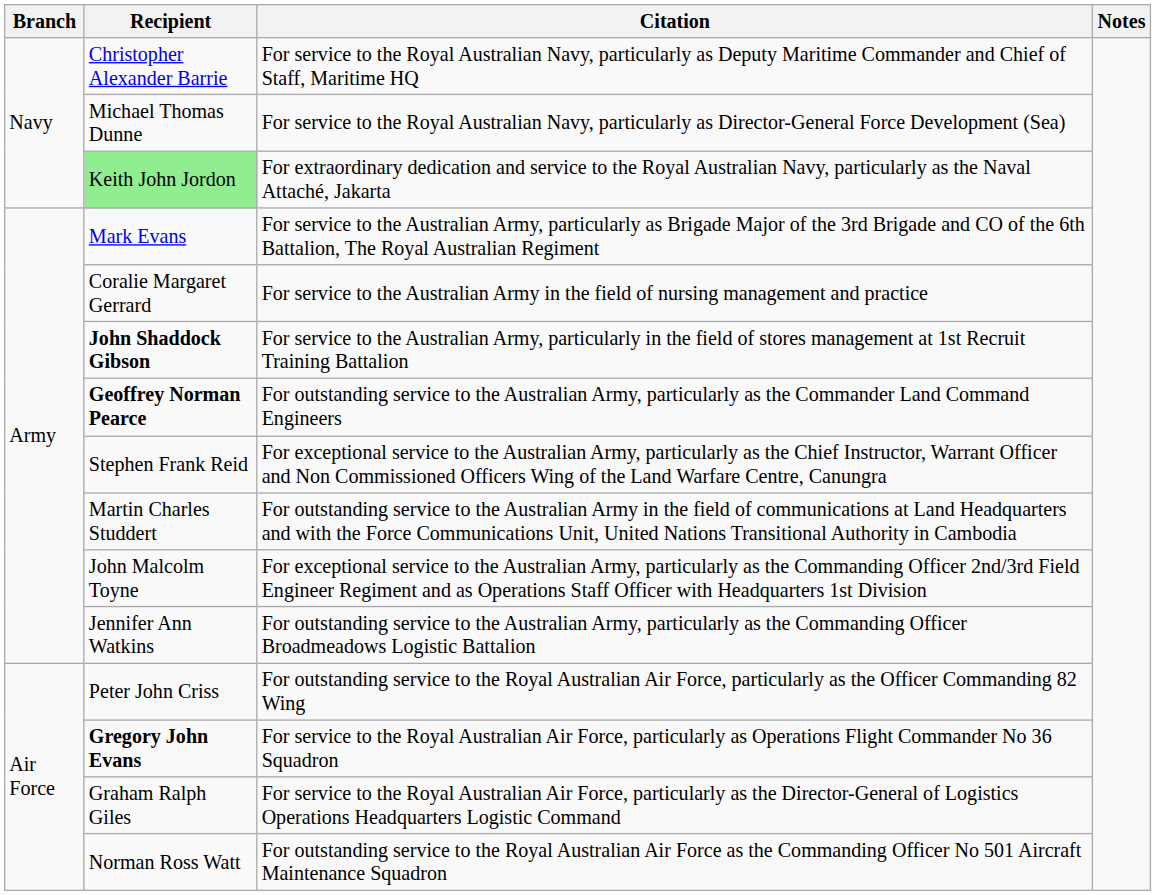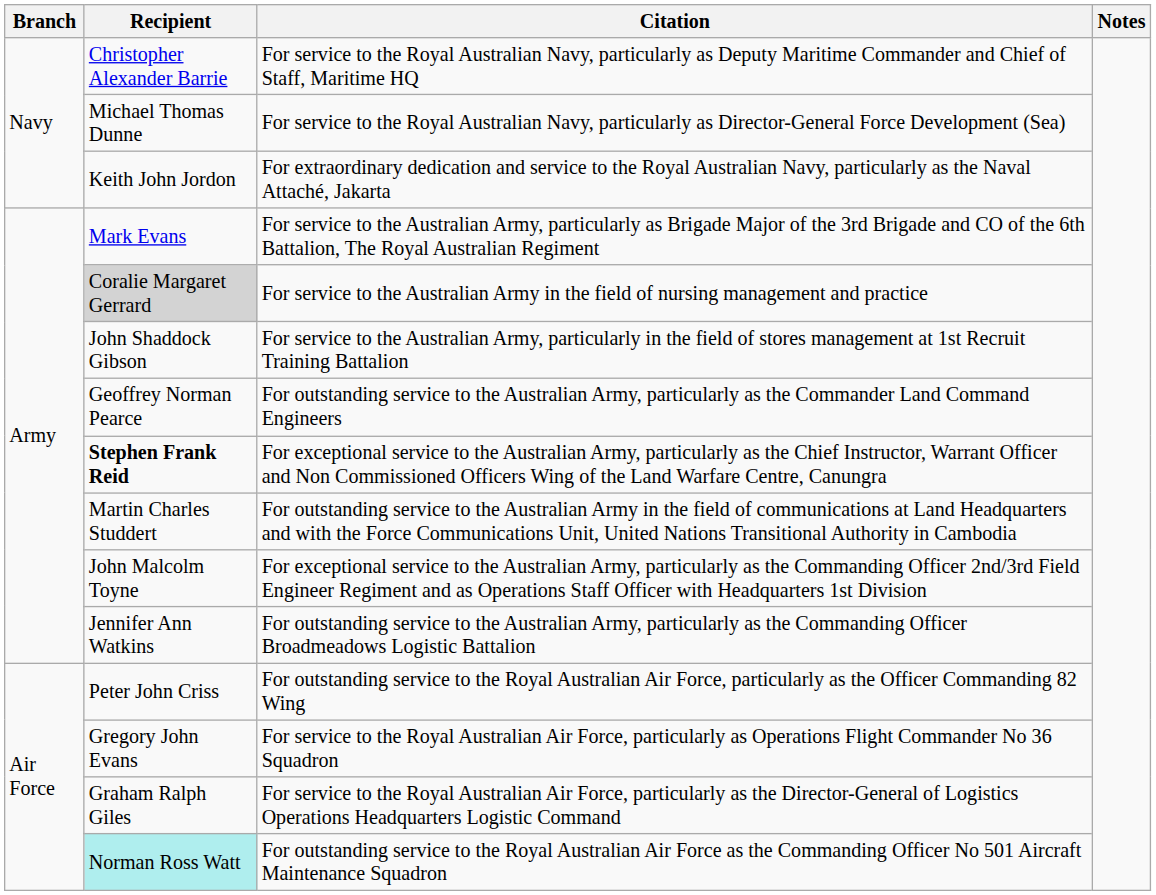(162, 179) lightgreen background -> (162, 179) no background
(157, 293) no background -> (157, 293) lightgrey background
(155, 350) bold -> (150, 350) normal
(165, 407) bold -> (160, 407) normal
(168, 464) normal -> (153, 464) bold
(149, 748) bold -> (144, 748) normal
(165, 861) no background -> (165, 861) paleturquoise background
